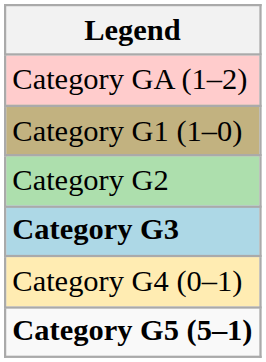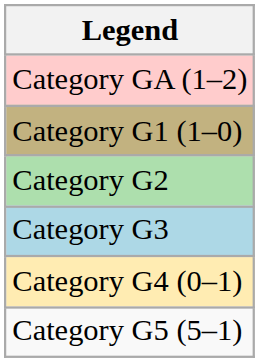(96, 230) bold -> (91, 230) normal
(132, 330) bold -> (127, 330) normal
